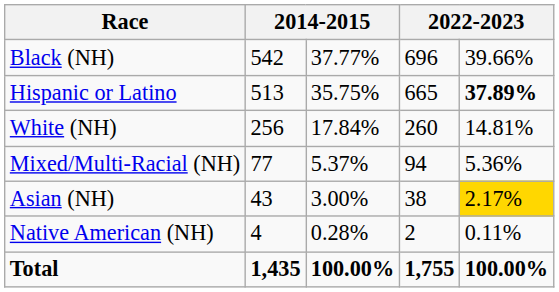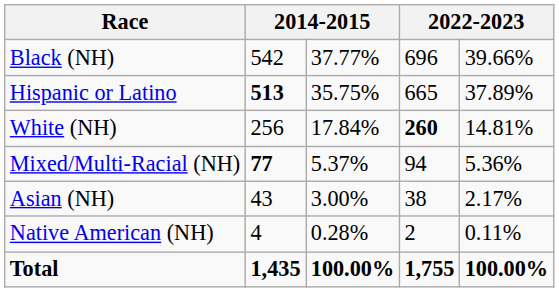(267, 92) normal -> (267, 92) bold
(501, 92) bold -> (499, 92) normal
(421, 127) normal -> (421, 127) bold
(262, 163) normal -> (262, 163) bold
(493, 198) gold background -> (493, 198) no background
